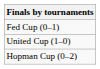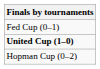(38, 42) normal -> (40, 42) bold
